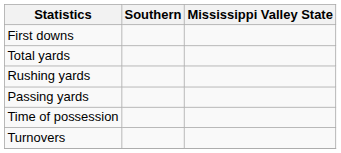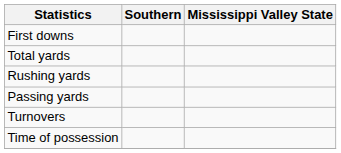rows swapped: (36, 138) <-> (63, 117)
